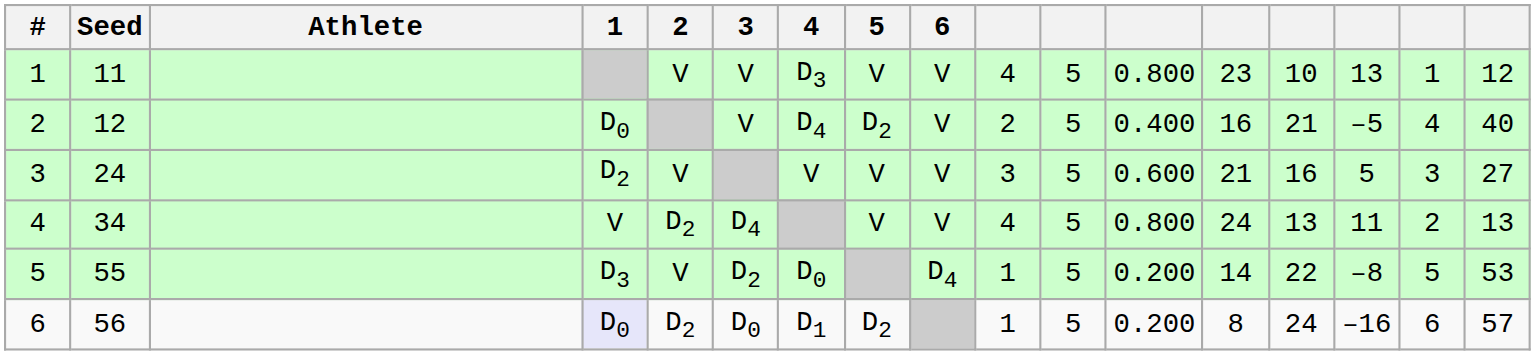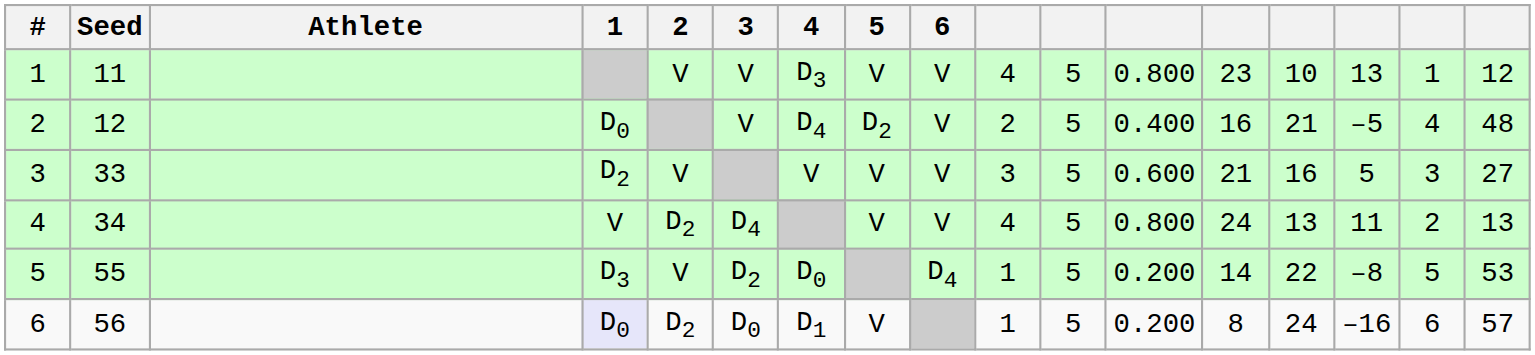(1498, 124) 40 -> (1498, 124) 48
(110, 174) 24 -> (110, 174) 33
(877, 324) D2 -> (877, 324) V
